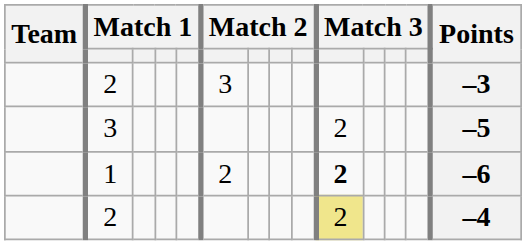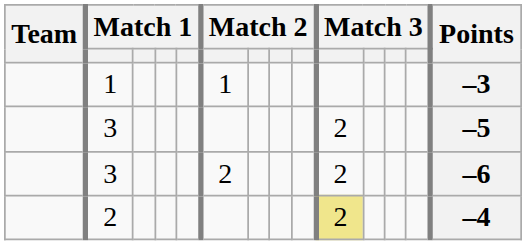(110, 84) 2 -> (110, 84) 1
(225, 84) 3 -> (225, 84) 1
(110, 172) 1 -> (110, 172) 3
(340, 172) bold -> (340, 172) normal
